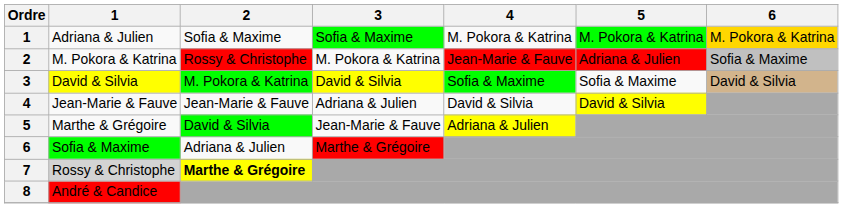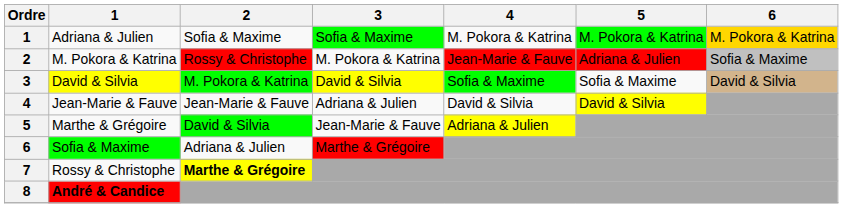(113, 170) lightgrey background -> (113, 170) no background
(105, 192) normal -> (108, 192) bold
